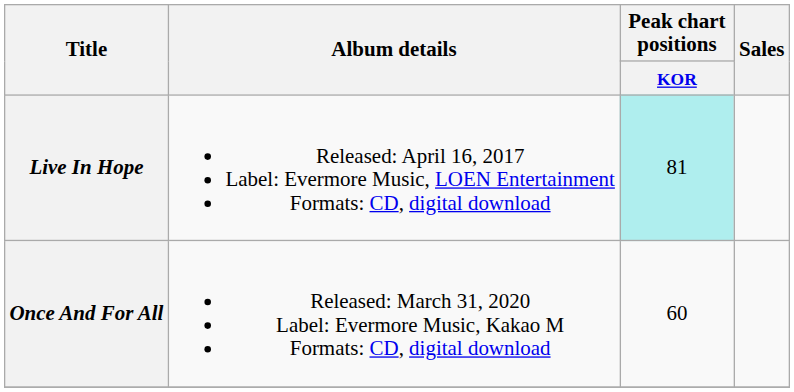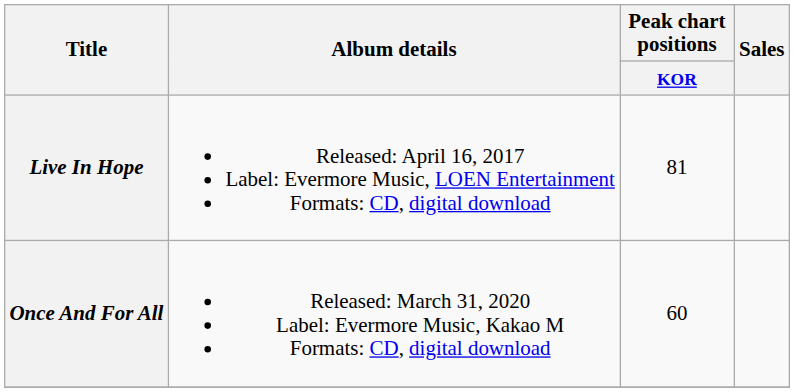(677, 167) paleturquoise background -> (677, 167) no background
